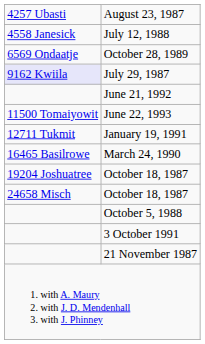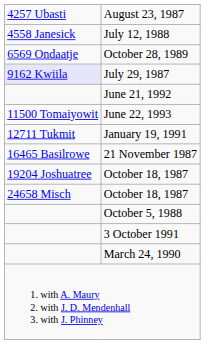(142, 154) March 24, 1990 -> (150, 154) 21 November 1987
(150, 254) 21 November 1987 -> (142, 254) March 24, 1990
